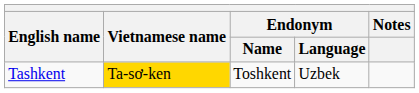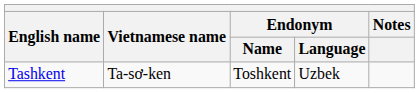(139, 74) gold background -> (139, 74) no background
